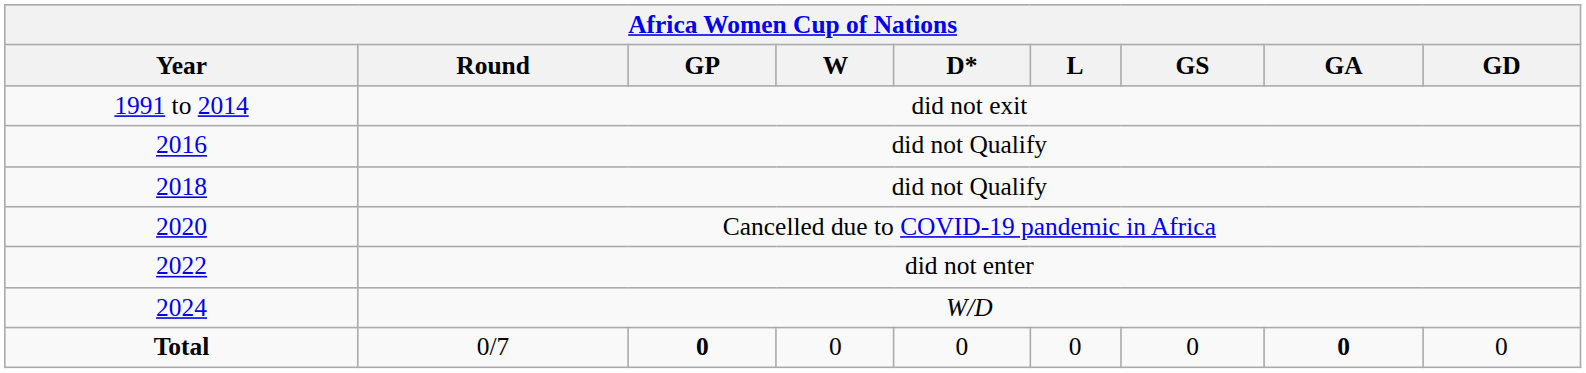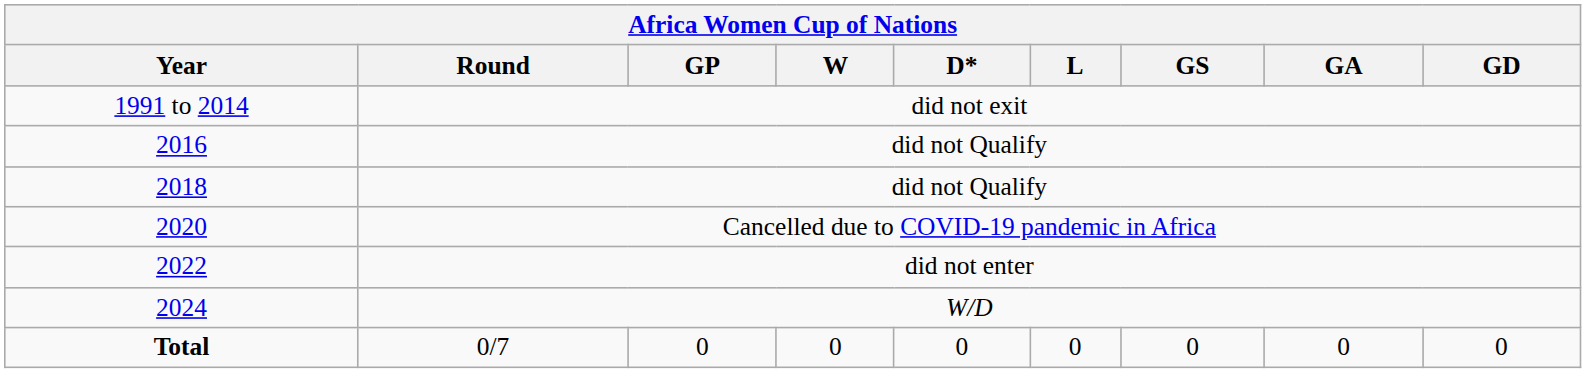(702, 347) bold -> (702, 347) normal
(1344, 347) bold -> (1344, 347) normal
